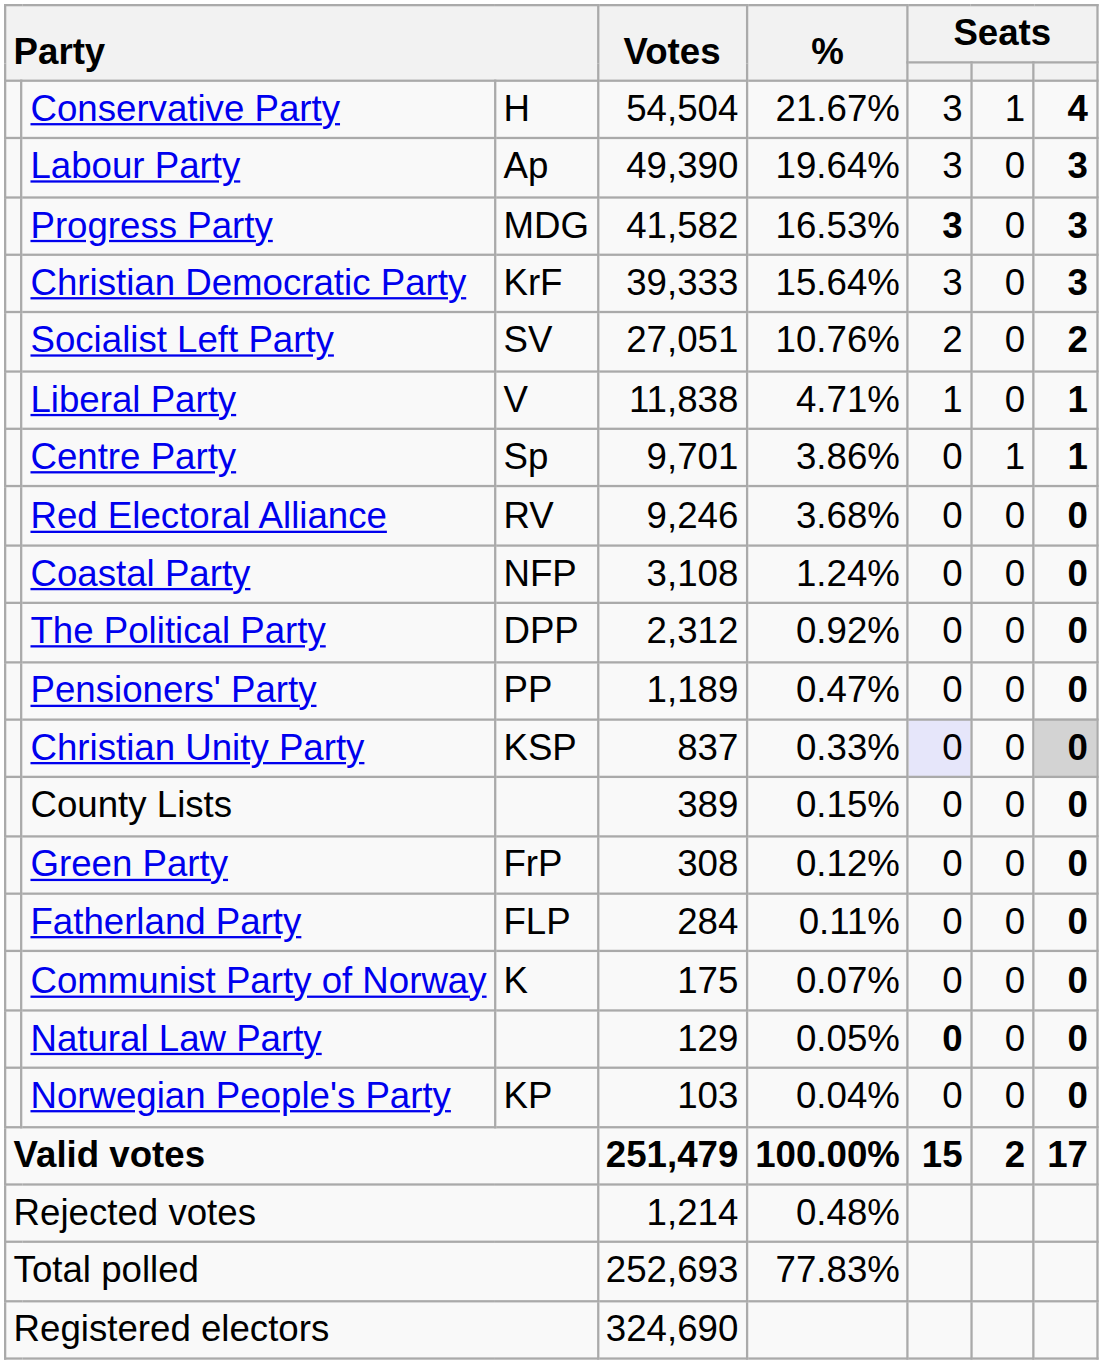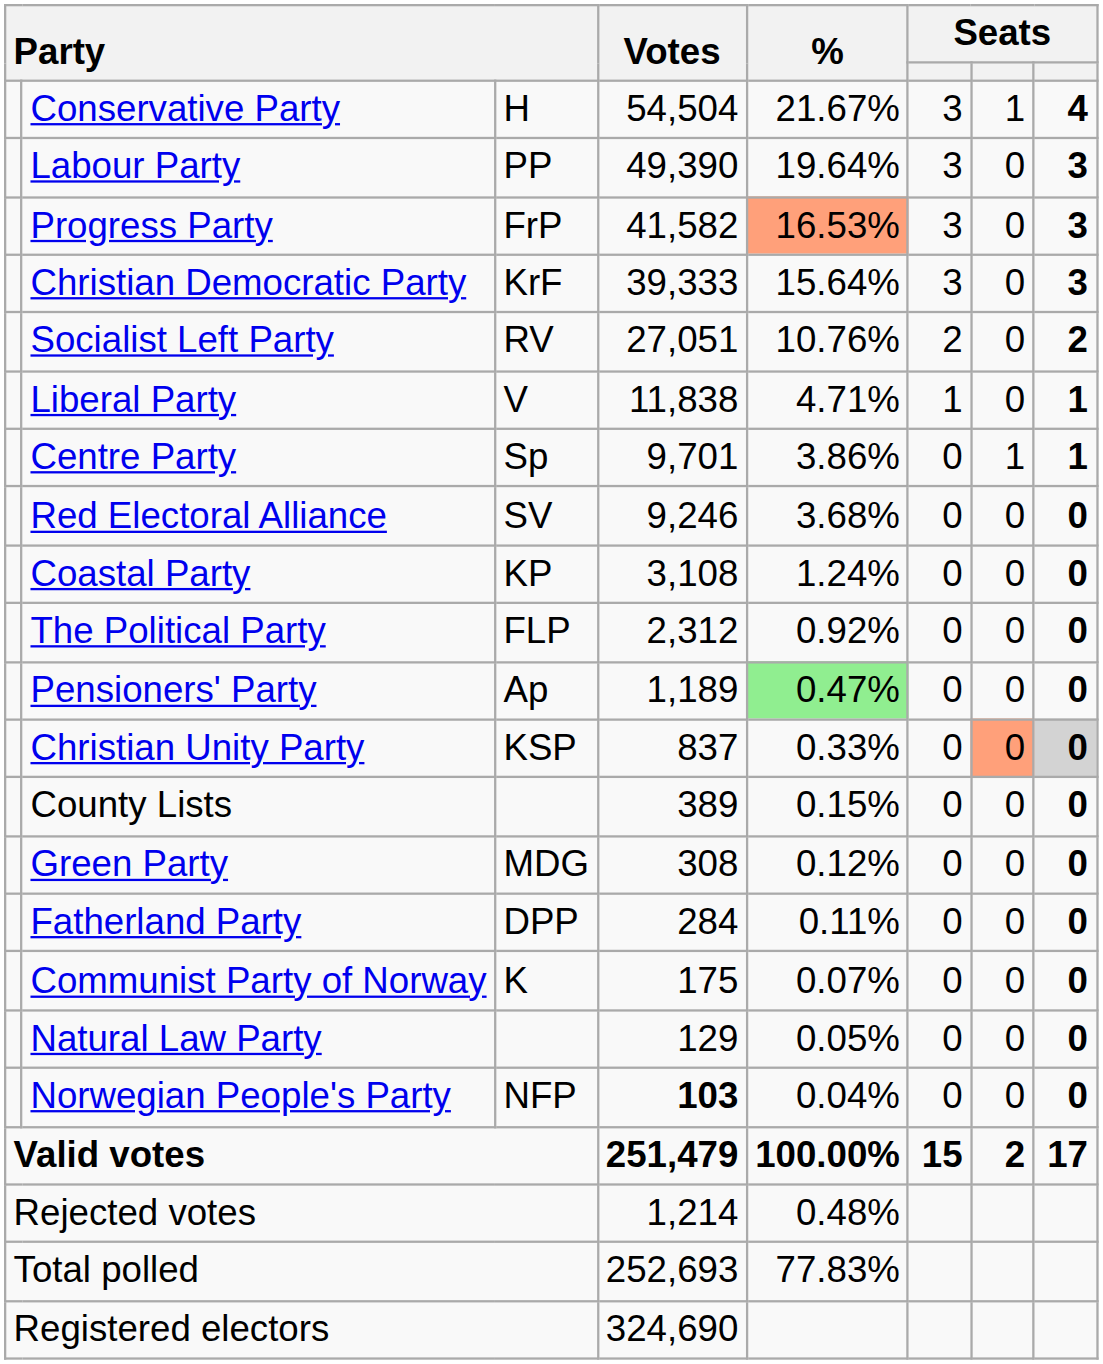(526, 166) Ap -> (528, 166) PP
(546, 224) MDG -> (533, 224) FrP
(838, 224) no background -> (838, 224) lightsalmon background
(952, 224) bold -> (952, 224) normal
(528, 340) SV -> (529, 340) RV
(529, 515) RV -> (528, 515) SV
(540, 573) NFP -> (528, 573) KP
(541, 631) DPP -> (537, 631) FLP
(528, 689) PP -> (526, 689) Ap
(848, 689) no background -> (848, 689) lightgreen background
(952, 747) lavender background -> (952, 747) no background
(1015, 747) no background -> (1015, 747) lightsalmon background
(533, 863) FrP -> (546, 863) MDG
(537, 922) FLP -> (541, 922) DPP
(952, 1038) bold -> (952, 1038) normal
(528, 1096) KP -> (540, 1096) NFP
(708, 1096) normal -> (708, 1096) bold
